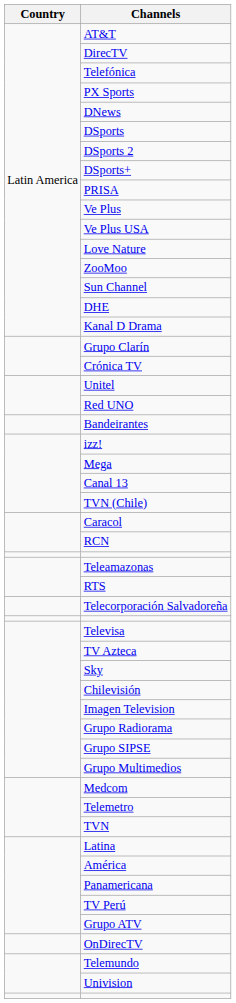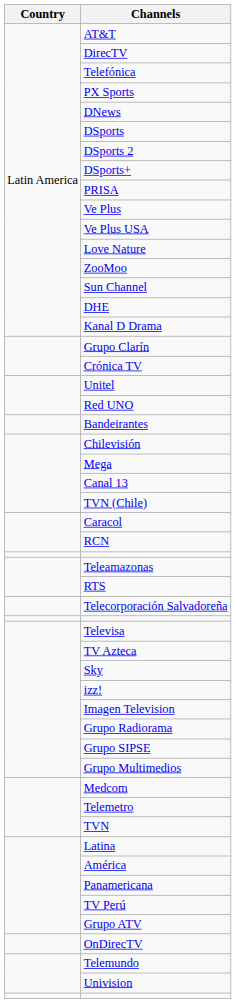(93, 444) izz! -> (112, 444) Chilevisión
(112, 689) Chilevisión -> (93, 689) izz!
